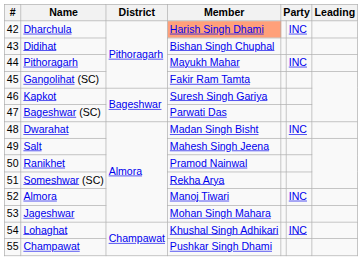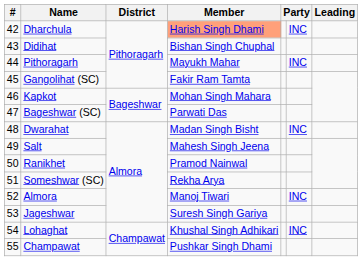(219, 96) Suresh Singh Gariya -> (220, 96) Mohan Singh Mahara
(220, 213) Mohan Singh Mahara -> (219, 213) Suresh Singh Gariya
